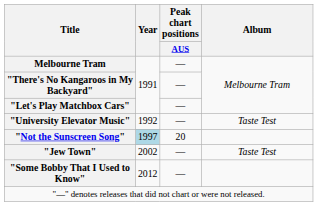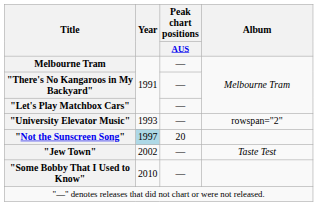(148, 121) 1992 -> (148, 121) 1993
(257, 121) Taste Test -> (257, 121) rowspan="2"
(148, 173) 2012 -> (148, 173) 2010
